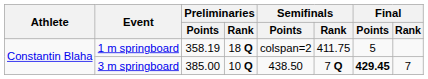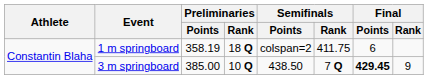(373, 48) 5 -> (373, 48) 6
(408, 66) 7 -> (408, 66) 9
